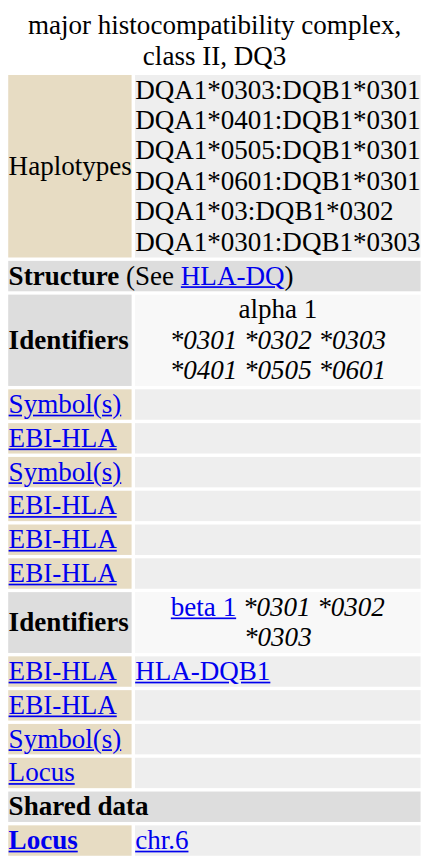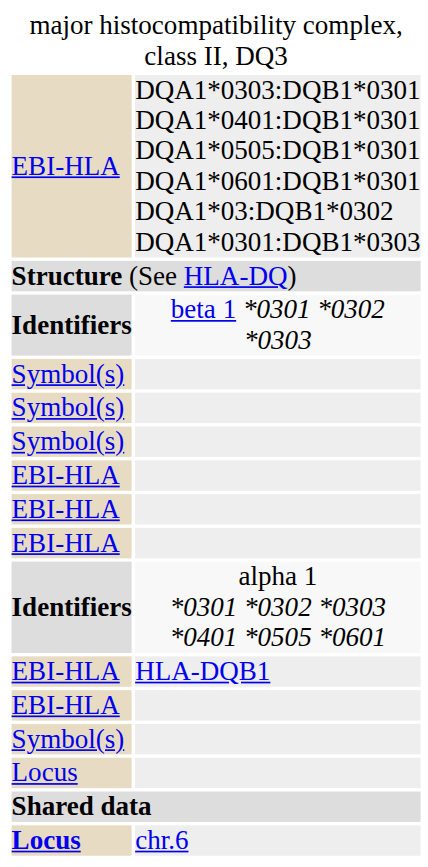(70, 165) Haplotypes -> (66, 165) EBI-HLA
(278, 340) alpha 1 *0301 *0302 *0303 *0401 *0505 *0601 -> (278, 325) beta 1 *0301 *0302 *0303
(63, 437) EBI-HLA -> (68, 407) Symbol(s)
(278, 623) beta 1 *0301 *0302 *0303 -> (278, 607) alpha 1 *0301 *0302 *0303 *0401 *0505 *0601
